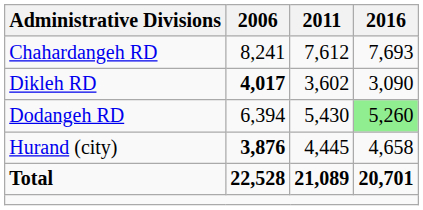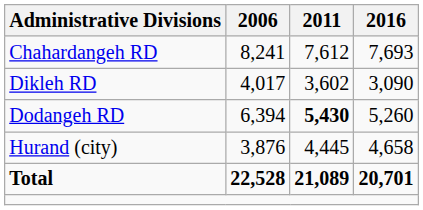(263, 83) bold -> (263, 83) normal
(327, 115) normal -> (327, 115) bold
(391, 115) lightgreen background -> (391, 115) no background
(263, 147) bold -> (263, 147) normal
